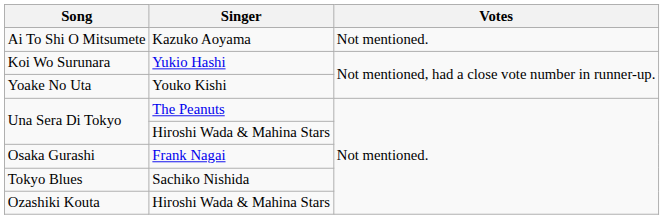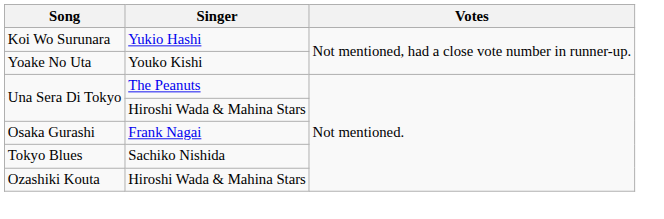- row: (77, 39)
